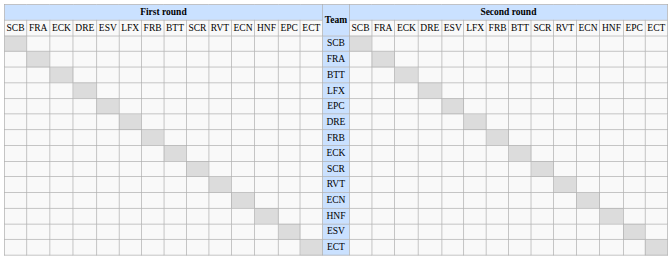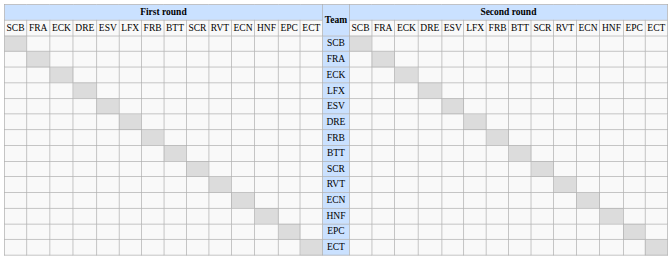(336, 75) BTT -> (336, 75) ECK
(336, 106) EPC -> (336, 106) ESV
(336, 153) ECK -> (336, 153) BTT
(336, 232) ESV -> (336, 232) EPC
